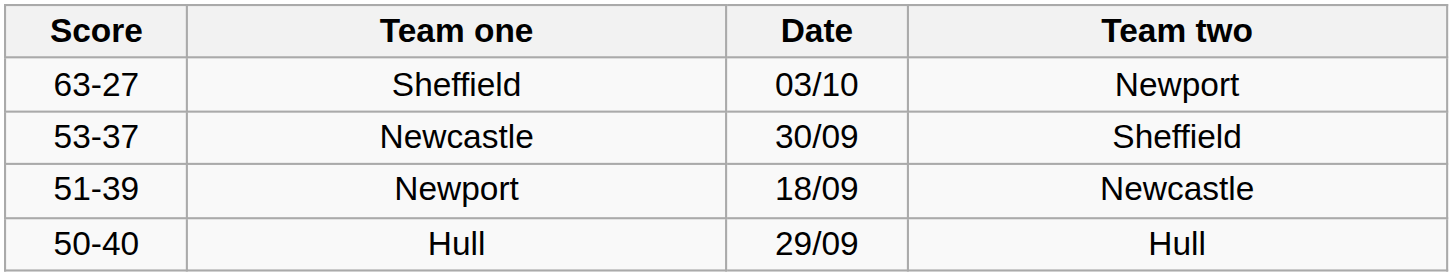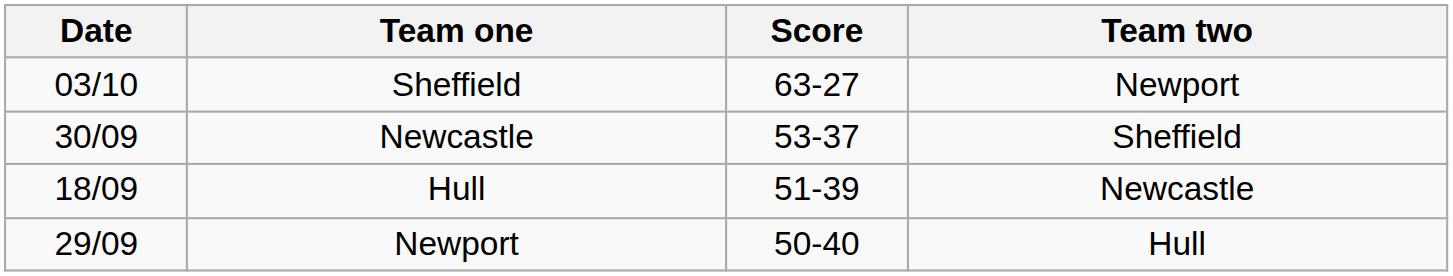columns swapped: (817, 31) <-> (96, 31)
(457, 190) Newport -> (457, 190) Hull
(457, 243) Hull -> (457, 243) Newport
